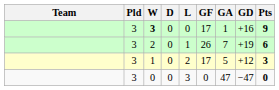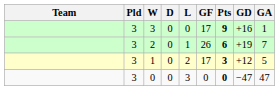columns swapped: (225, 12) <-> (265, 12)
(153, 28) bold -> (153, 28) normal
